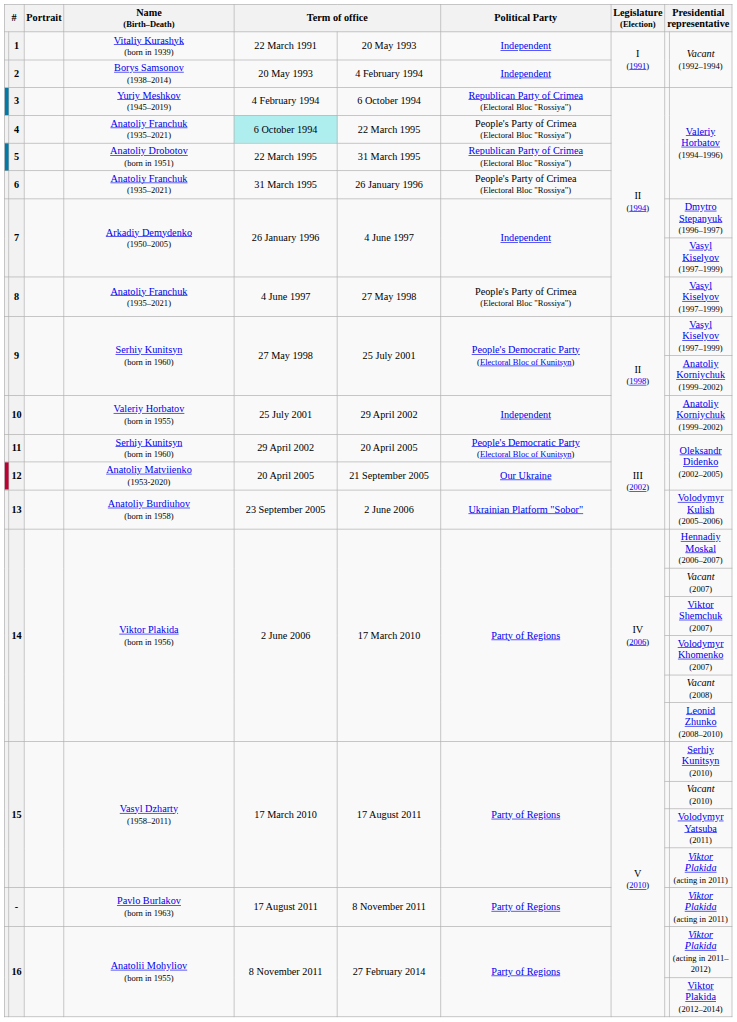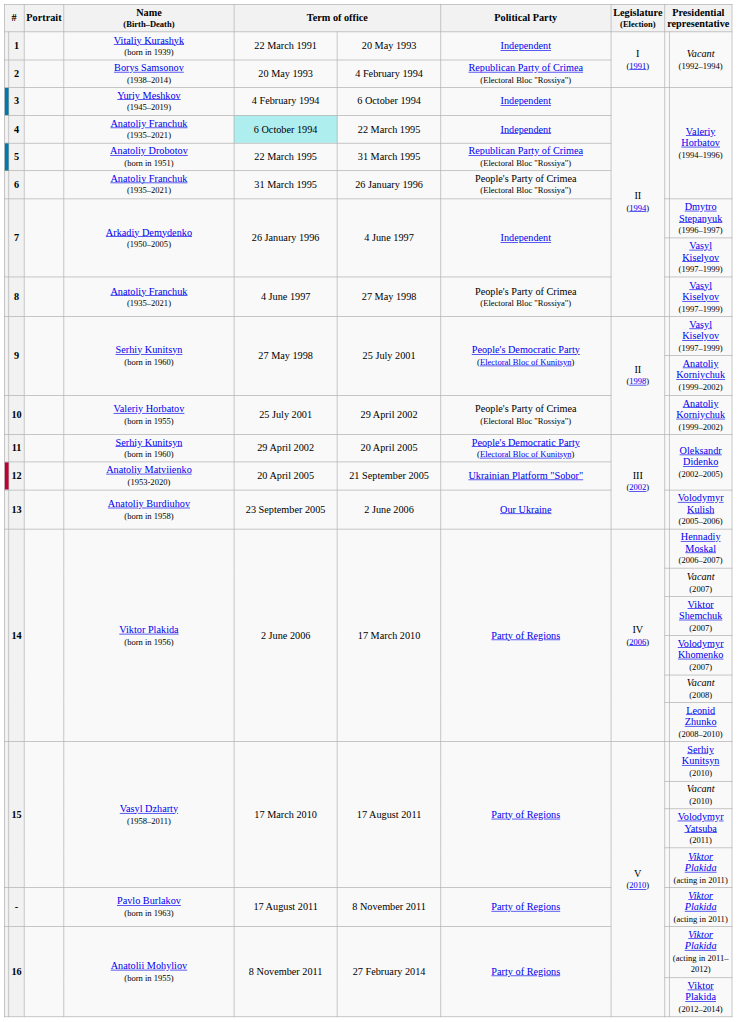(526, 73) Independent -> (526, 73) Republican Party of Crimea (Electoral Bloc "Rossiya")
(526, 101) Republican Party of Crimea (Electoral Bloc "Rossiya") -> (526, 101) Independent
(526, 129) People's Party of Crimea (Electoral Bloc "Rossiya") -> (526, 129) Independent
(526, 414) Independent -> (526, 414) People's Party of Crimea (Electoral Bloc "Rossiya")
(526, 476) Our Ukraine -> (526, 476) Ukrainian Platform "Sobor"
(526, 509) Ukrainian Platform "Sobor" -> (526, 509) Our Ukraine
